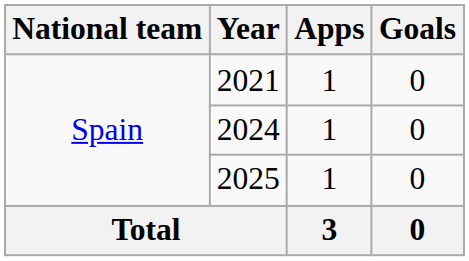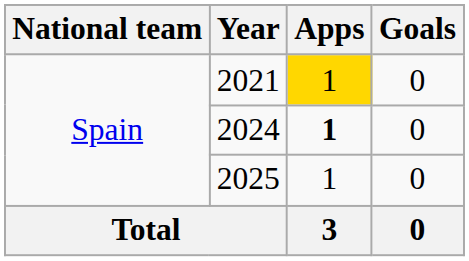(329, 79) no background -> (329, 79) gold background
(329, 129) normal -> (329, 129) bold
